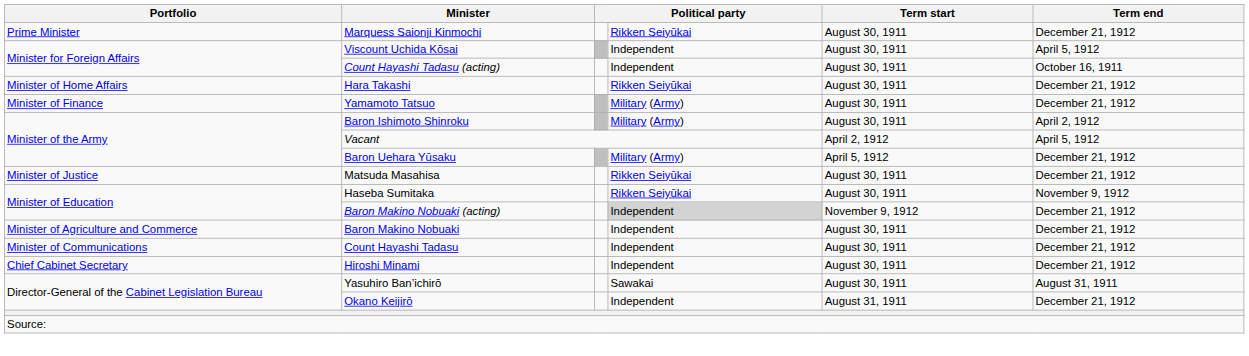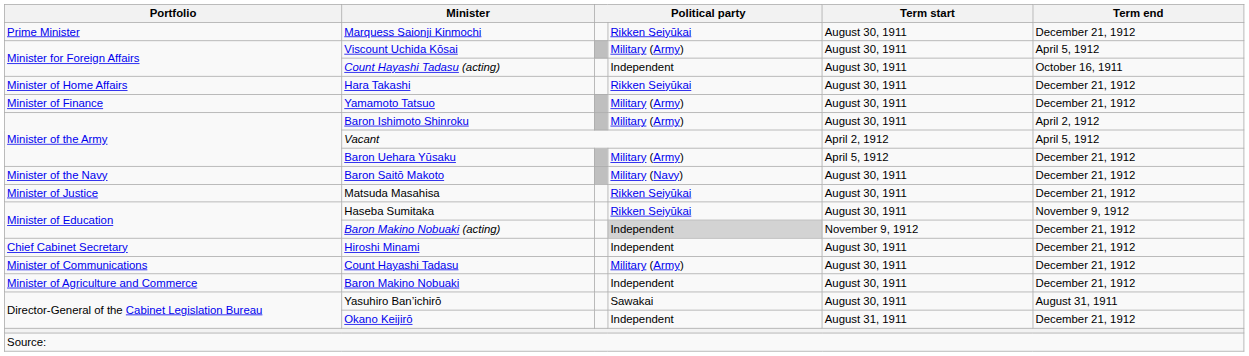(642, 50) Independent -> (647, 50) Military (Army)
+ row: (394, 176)
rows swapped: (402, 229) <-> (382, 265)
(642, 247) Independent -> (647, 265) Military (Army)
